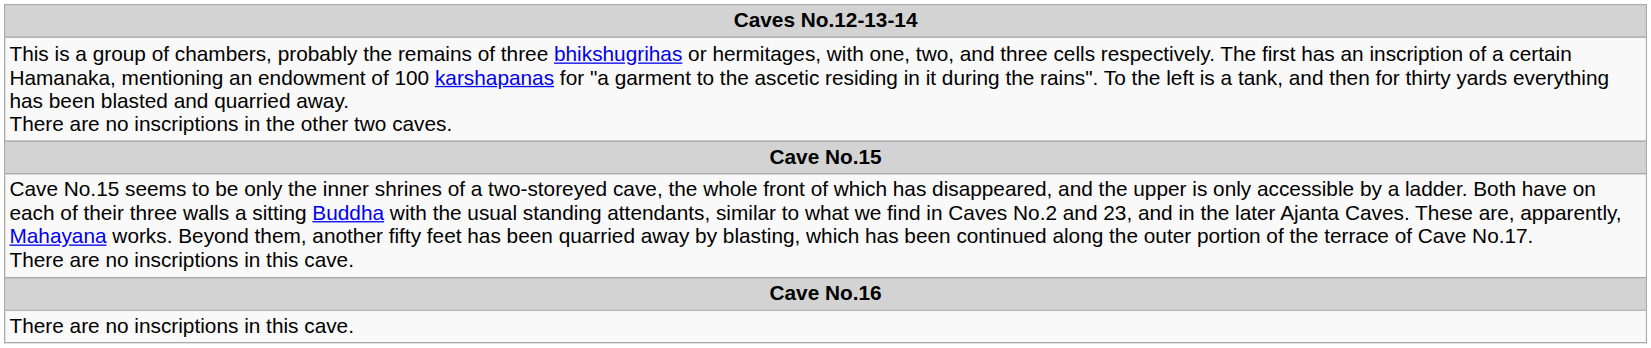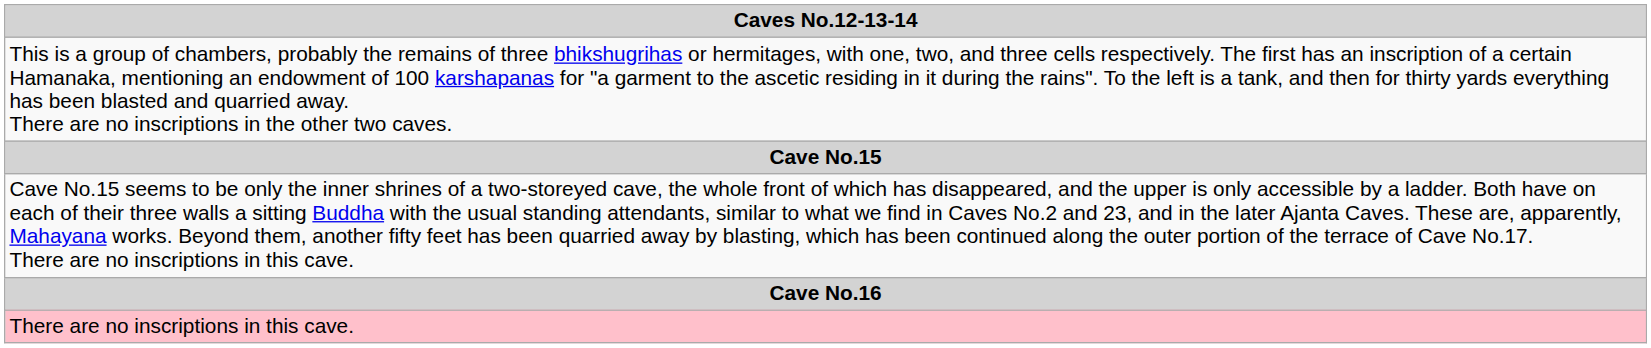(182, 326) no background -> (182, 326) pink background
